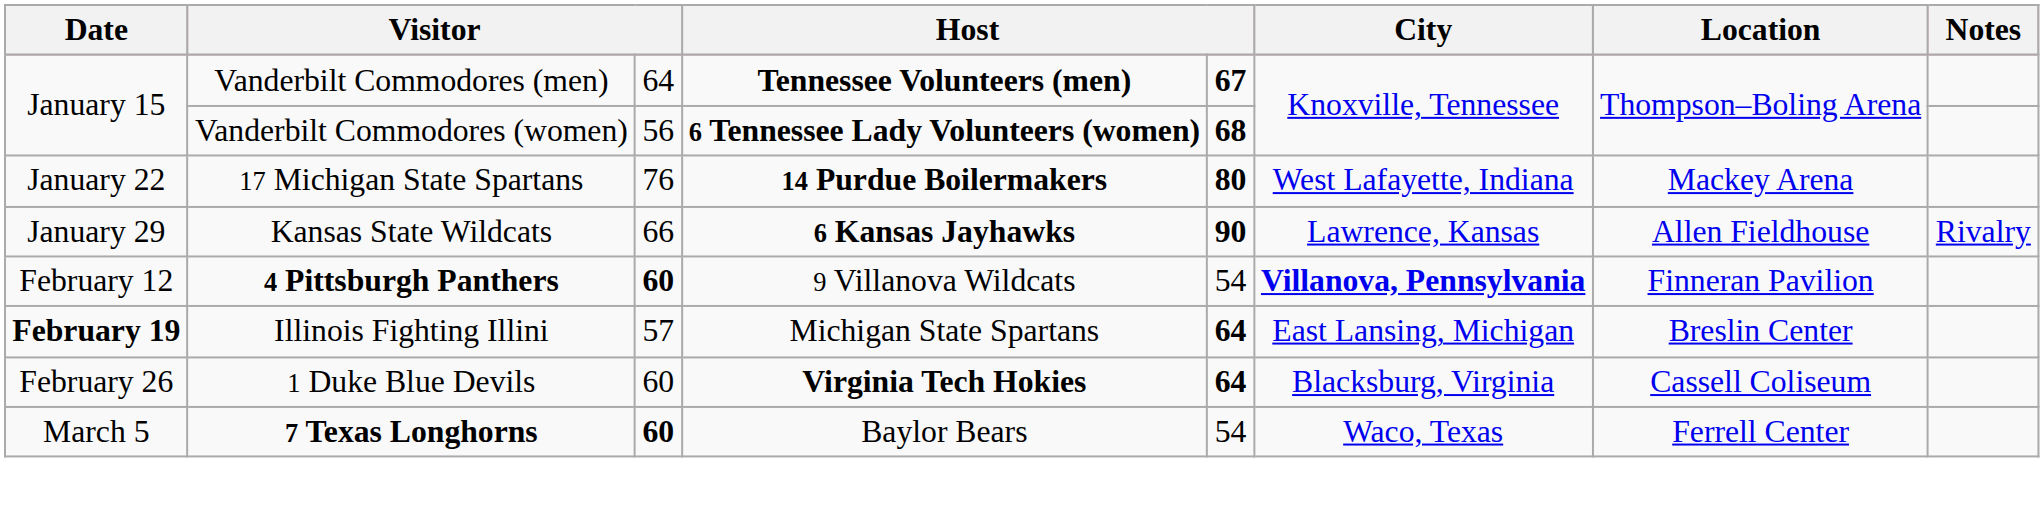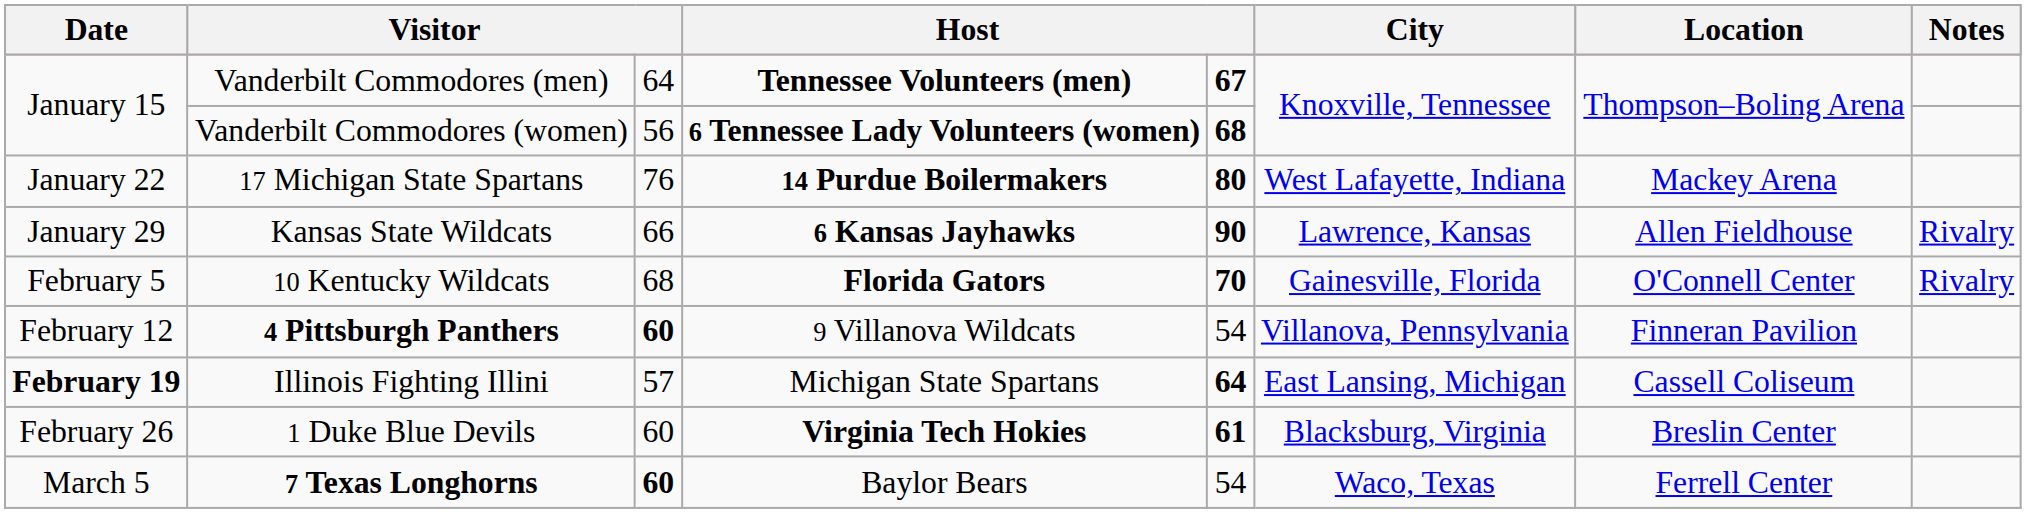+ row: (411, 280)
(1423, 280) bold -> (1415, 331) normal
(1761, 331) Breslin Center -> (1744, 381) Cassell Coliseum
(1230, 381) 64 -> (1230, 431) 61
(1761, 381) Cassell Coliseum -> (1744, 431) Breslin Center
